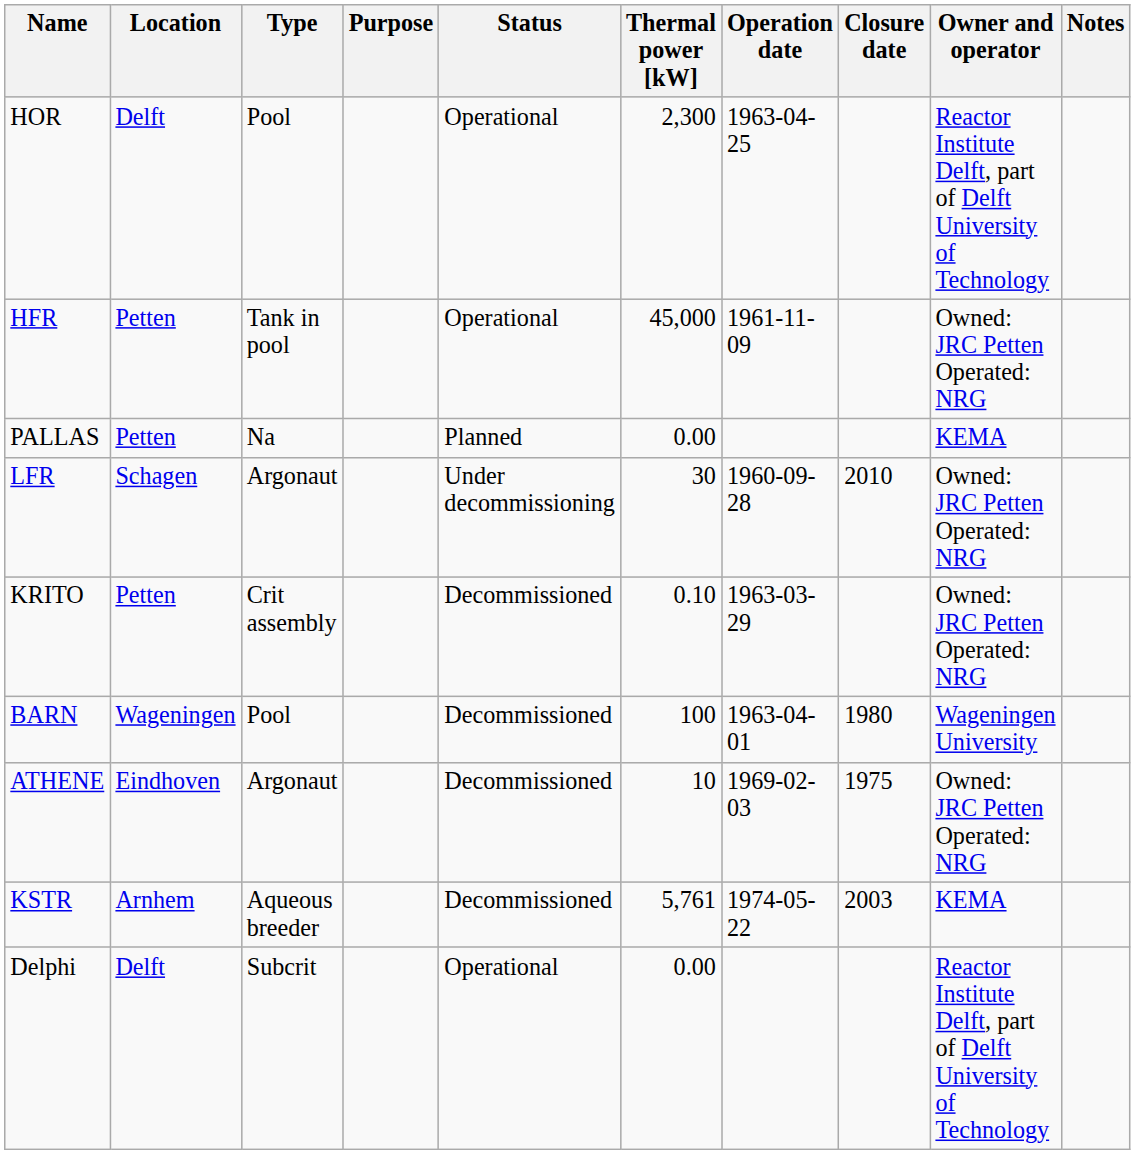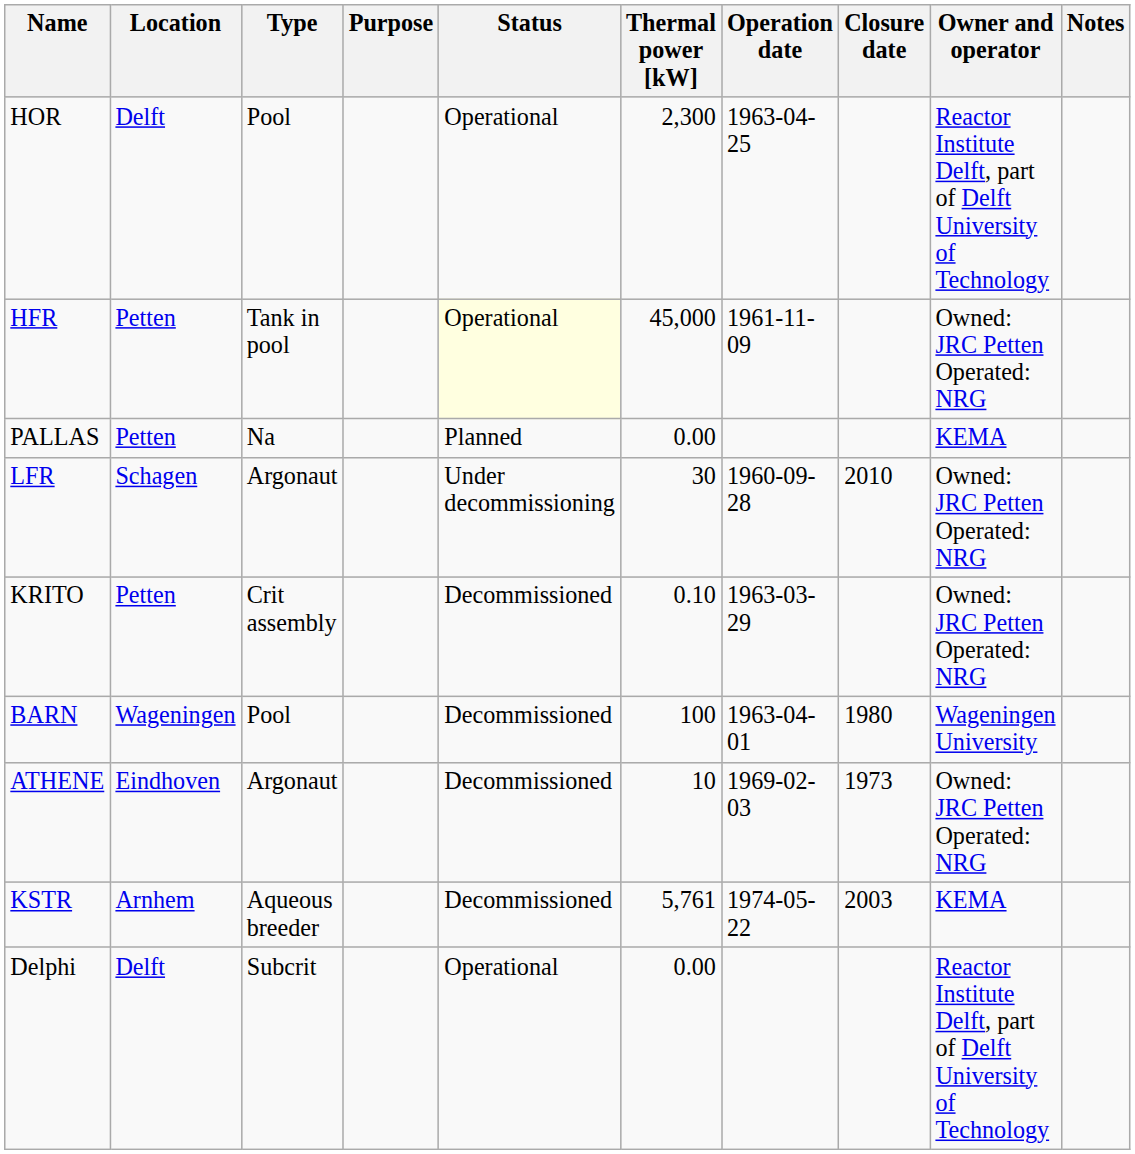(501, 317) no background -> (501, 317) lightyellow background
(868, 781) 1975 -> (868, 781) 1973
